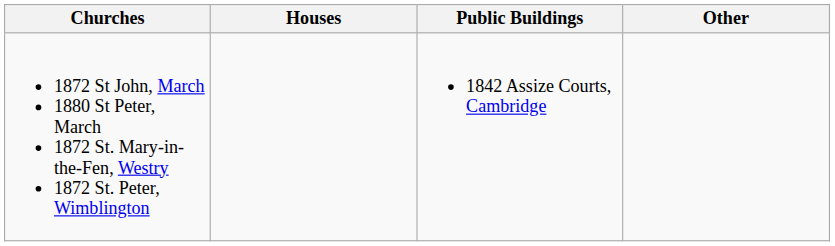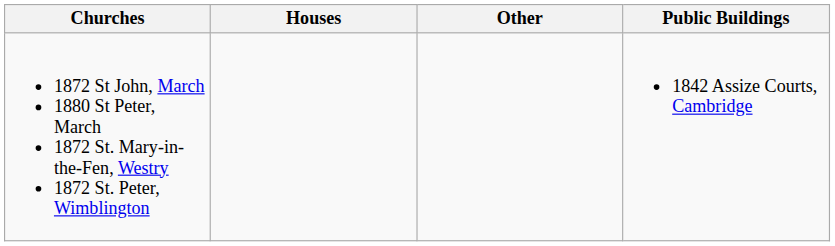columns swapped: (520, 18) <-> (726, 18)
